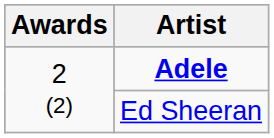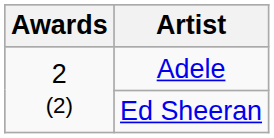(191, 68) bold -> (191, 68) normal
